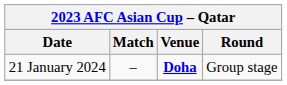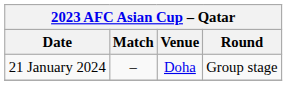(180, 67) bold -> (180, 67) normal
